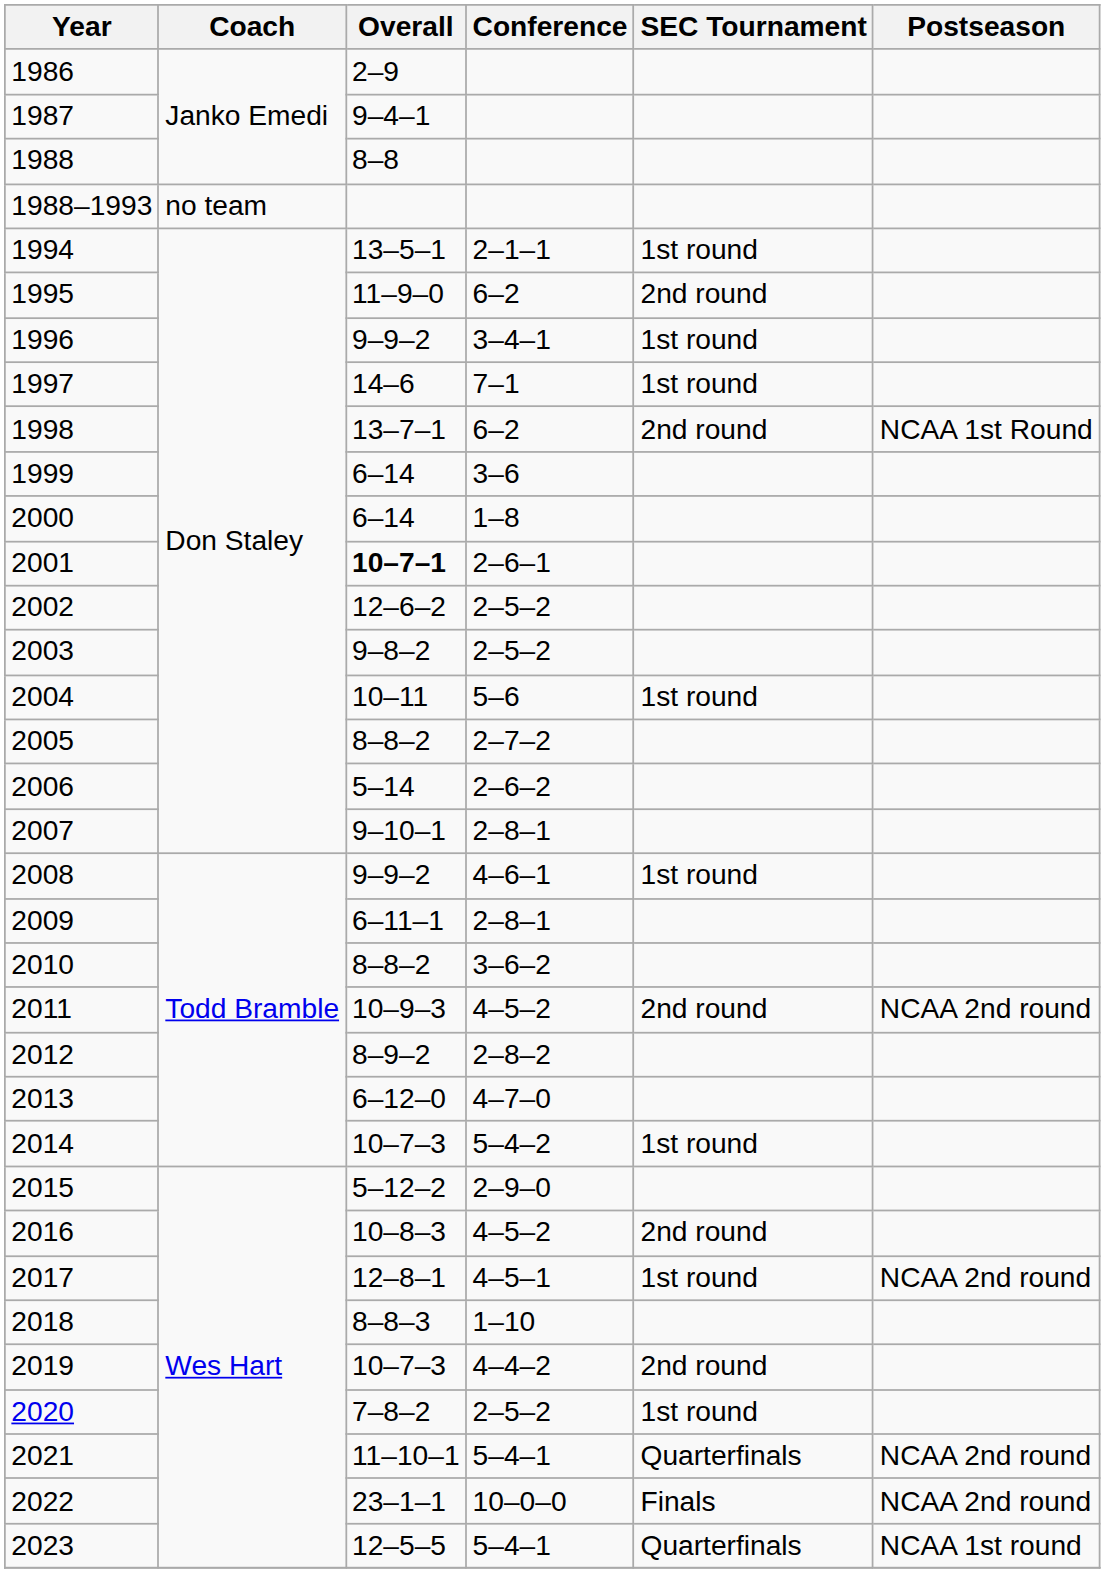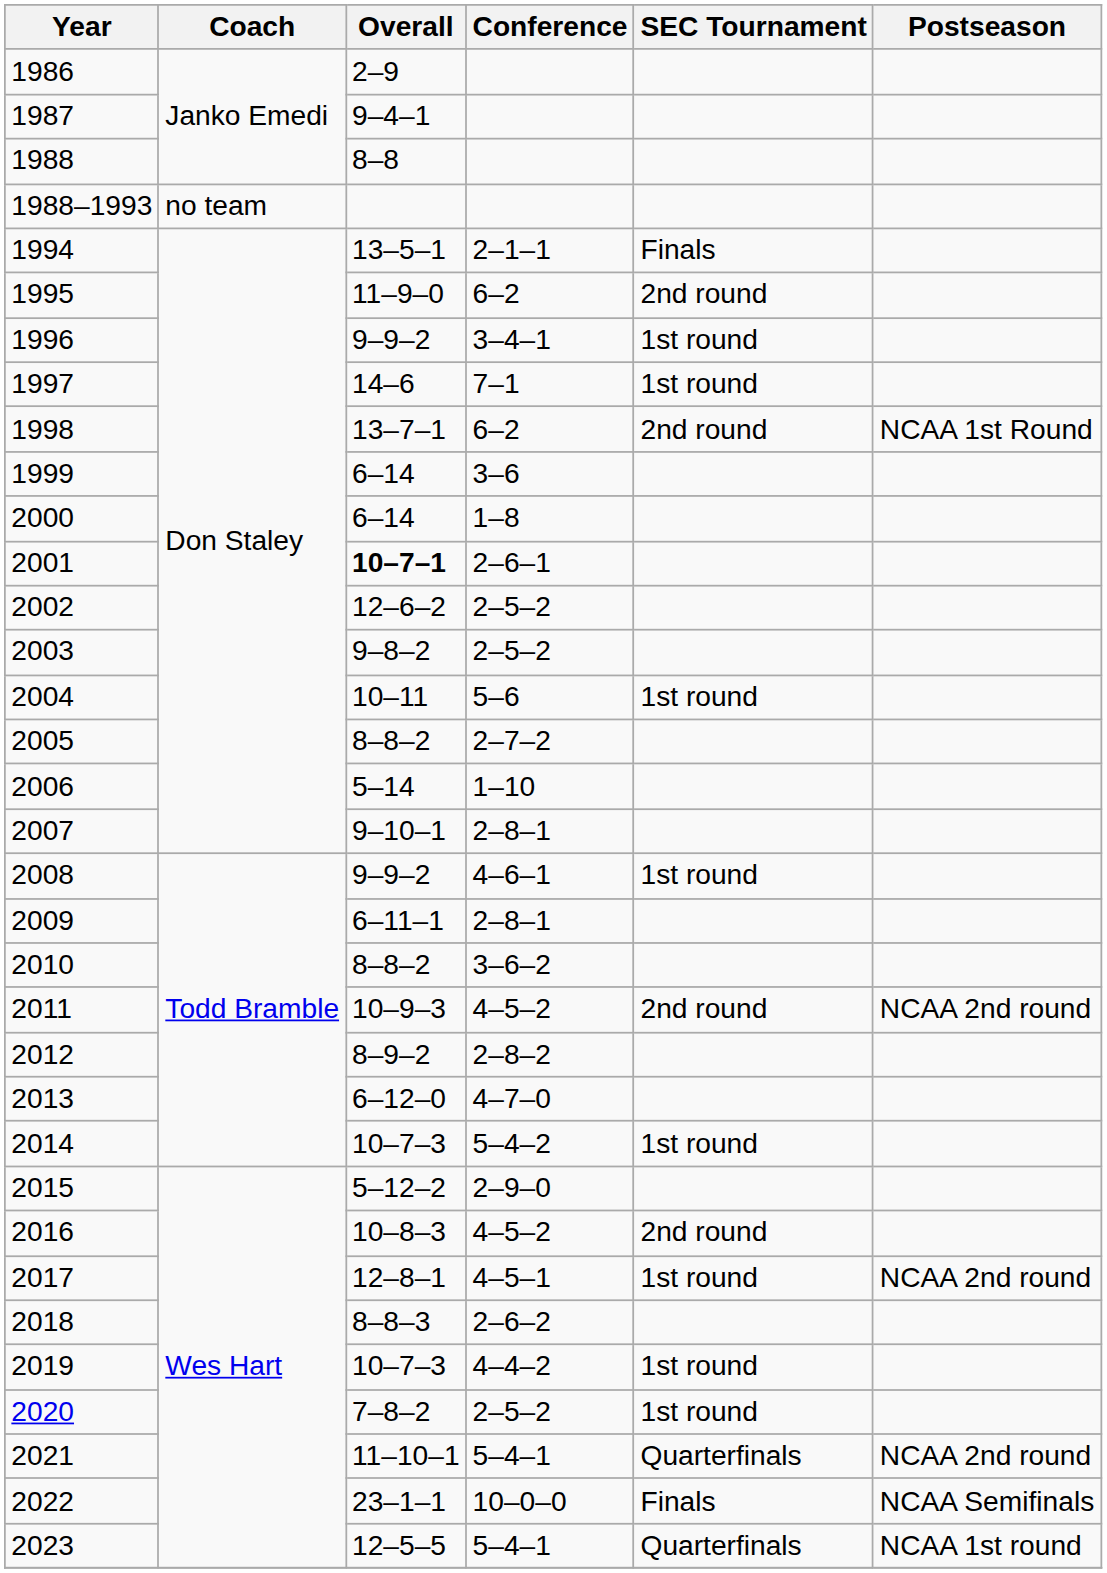(699, 250) 1st round -> (678, 250) Finals
(512, 786) 2–6–2 -> (504, 786) 1–10
(504, 1321) 1–10 -> (512, 1321) 2–6–2
(704, 1366) 2nd round -> (699, 1366) 1st round
(985, 1500) NCAA 2nd round -> (987, 1500) NCAA Semifinals
